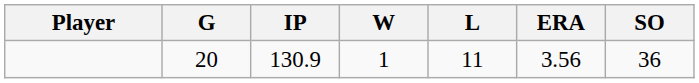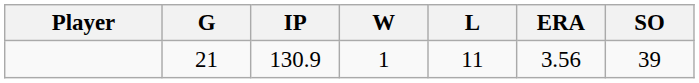(207, 58) 20 -> (207, 58) 21
(650, 58) 36 -> (650, 58) 39
